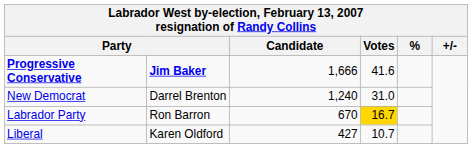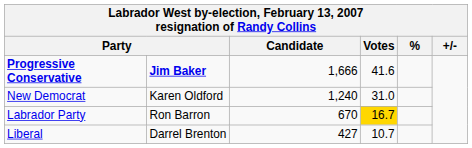(188, 96) Darrel Brenton -> (186, 96) Karen Oldford
(186, 134) Karen Oldford -> (188, 134) Darrel Brenton
